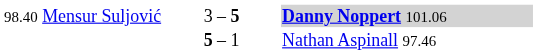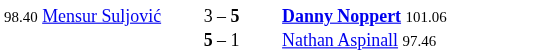(364, 15) lightgrey background -> (364, 15) no background
